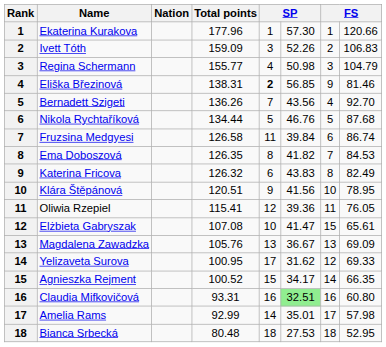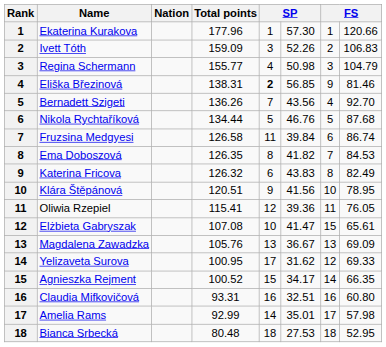(301, 297) lightgreen background -> (301, 297) no background
